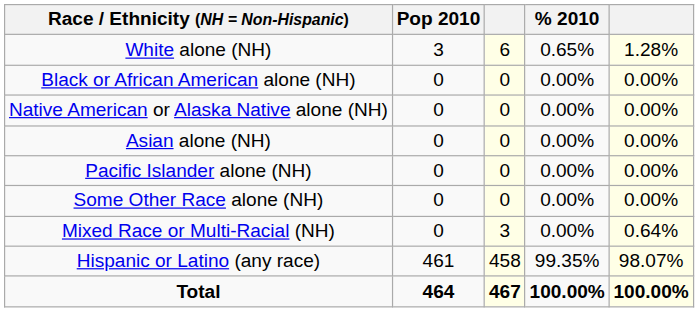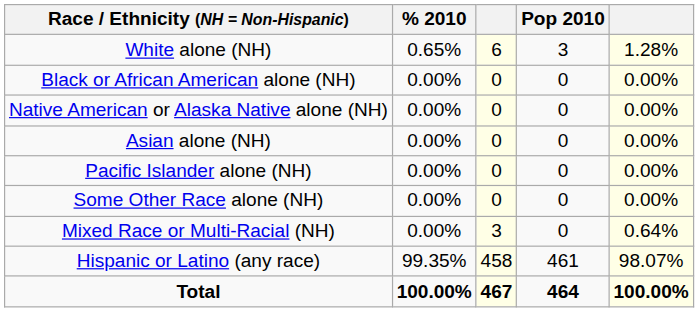columns swapped: (438, 19) <-> (567, 19)
